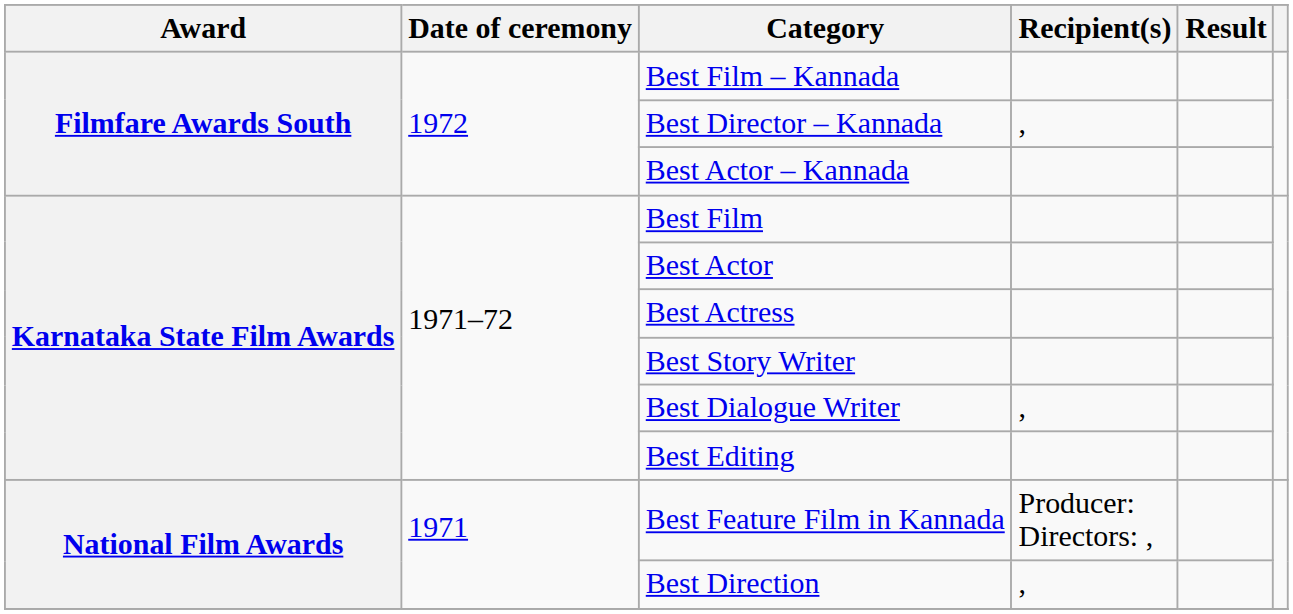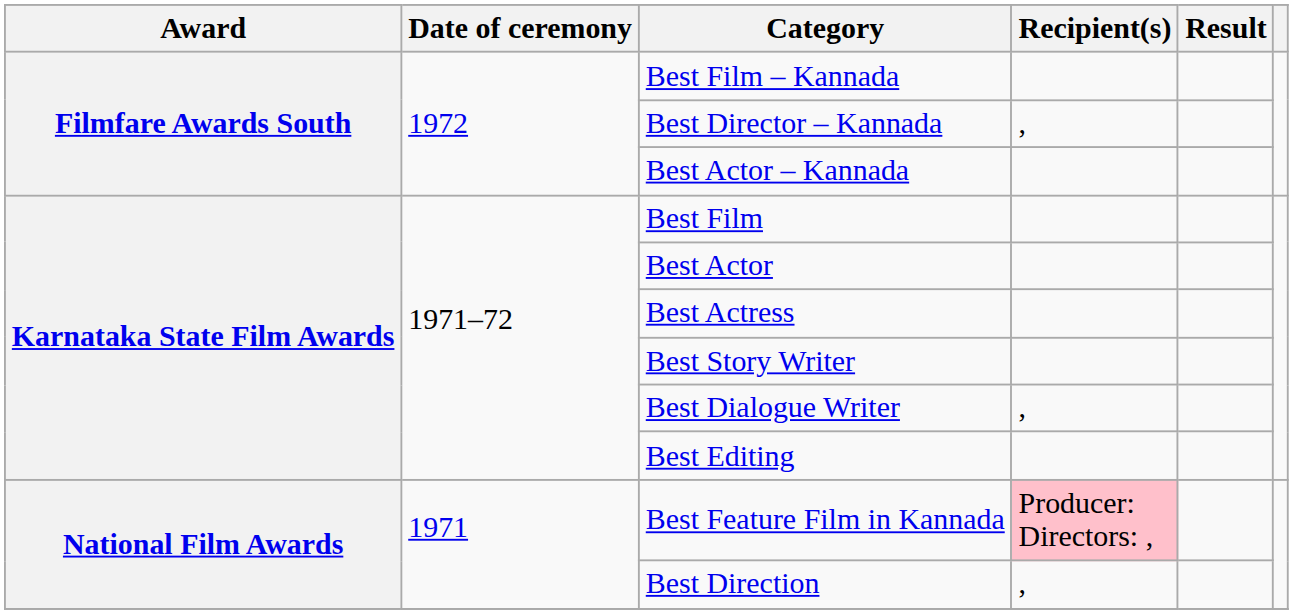(1086, 519) no background -> (1086, 519) pink background
